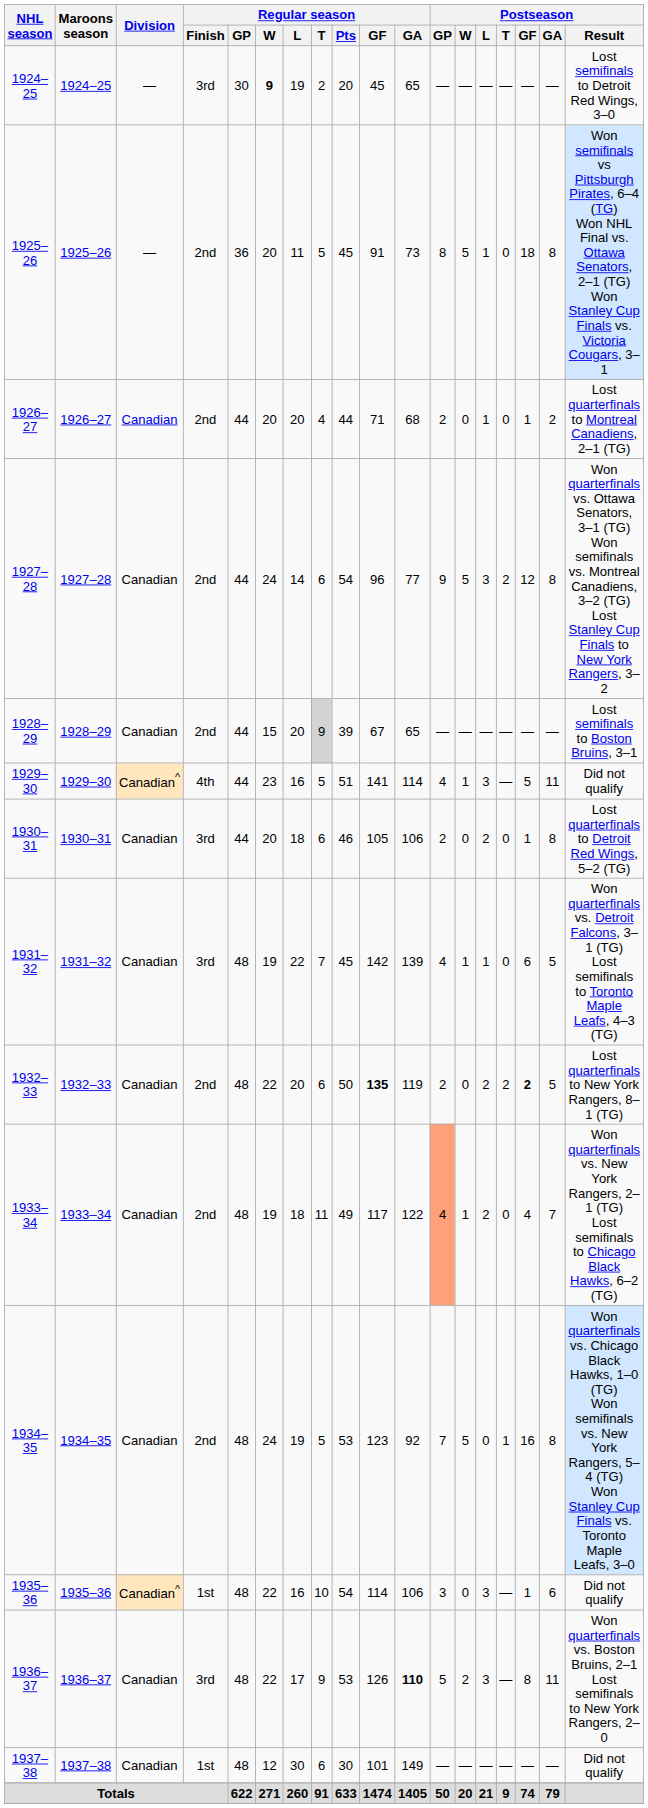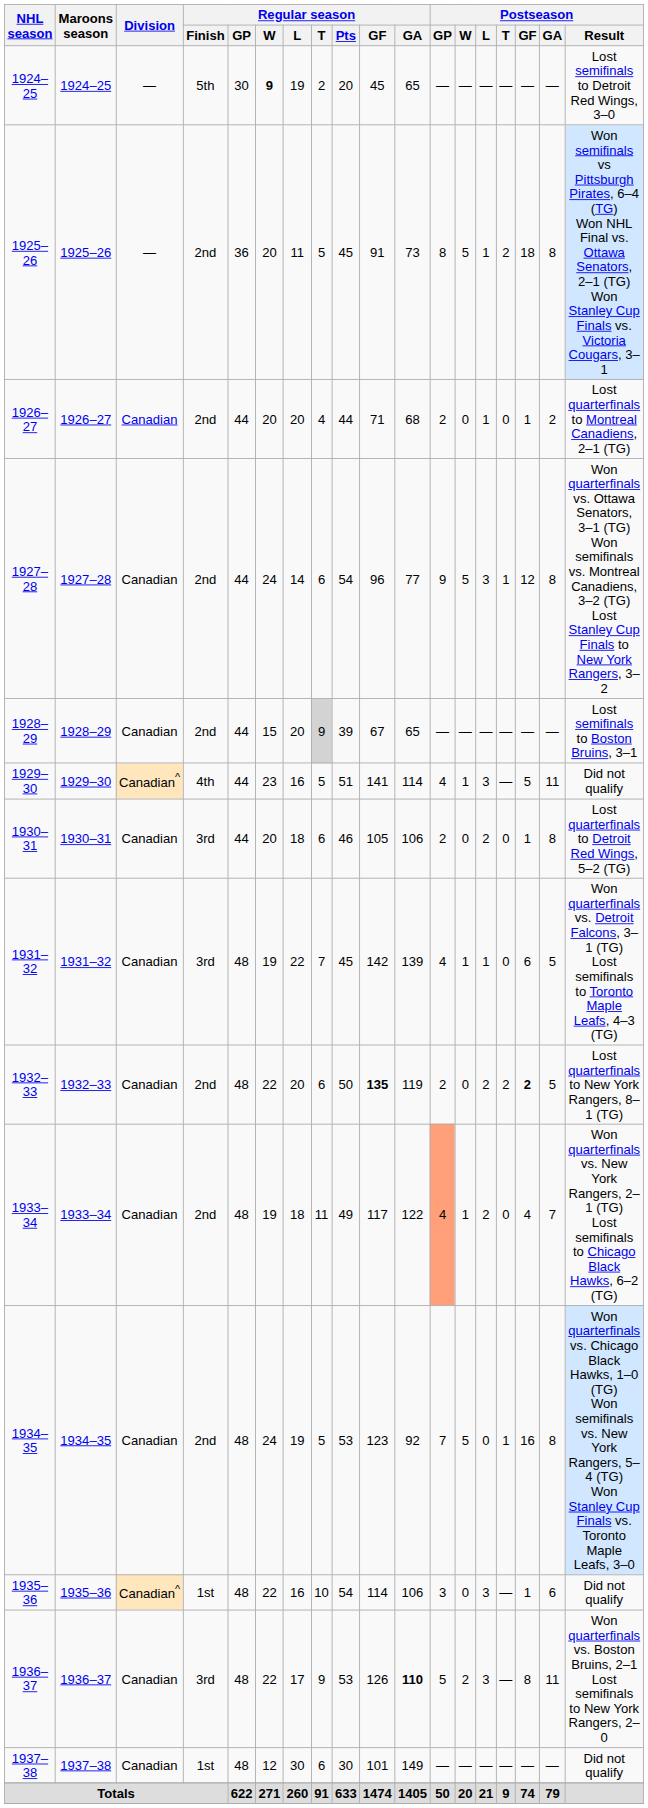(205, 86) 3rd -> (205, 86) 5th
(506, 252) 0 -> (506, 252) 2
(506, 579) 2 -> (506, 579) 1
